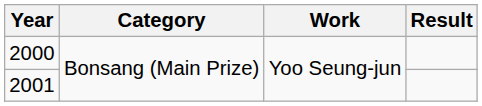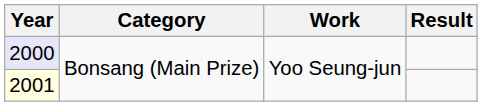(32, 52) no background -> (32, 52) lavender background
(32, 85) no background -> (32, 85) lightyellow background
